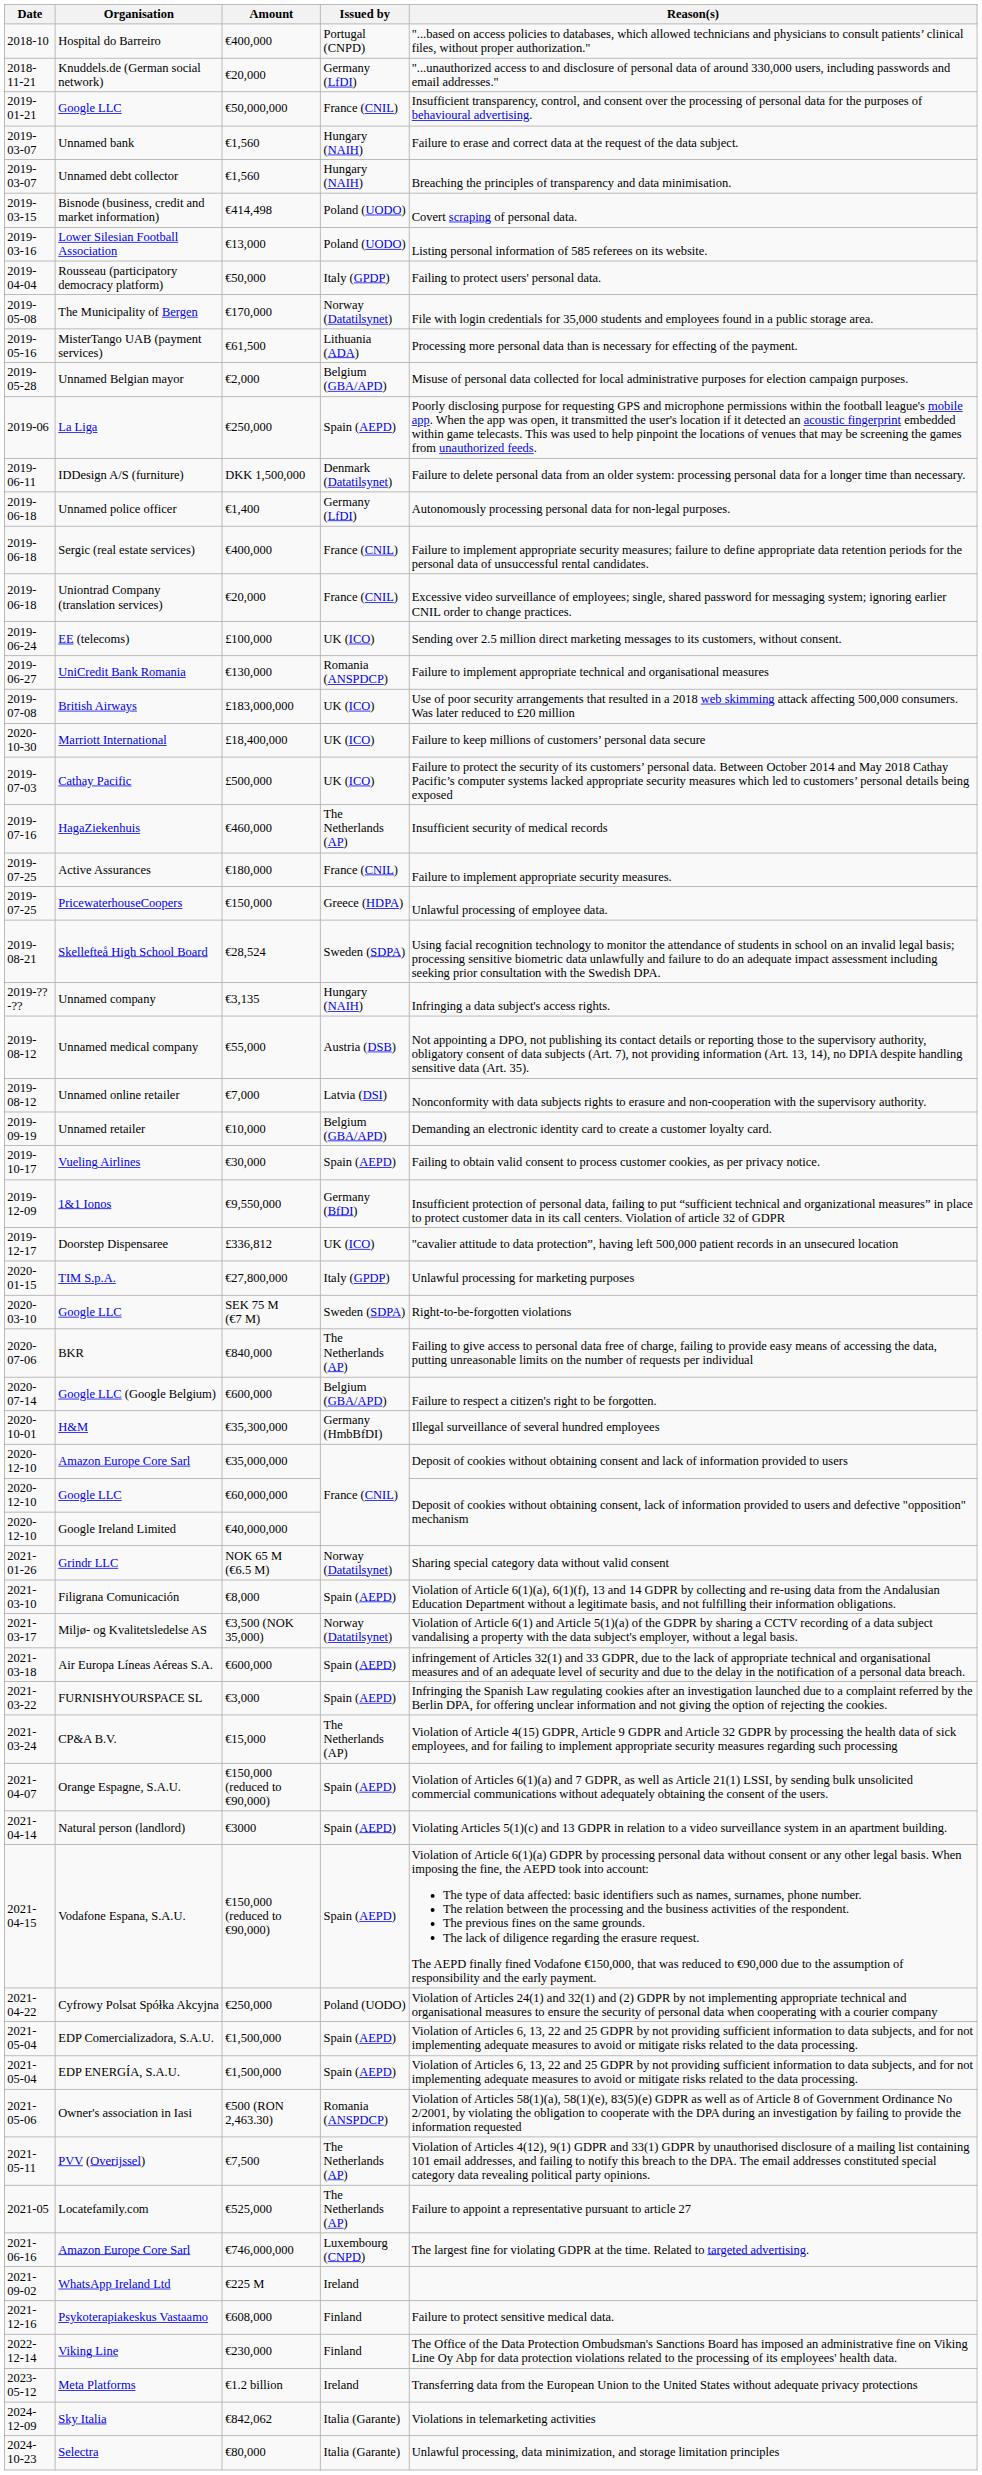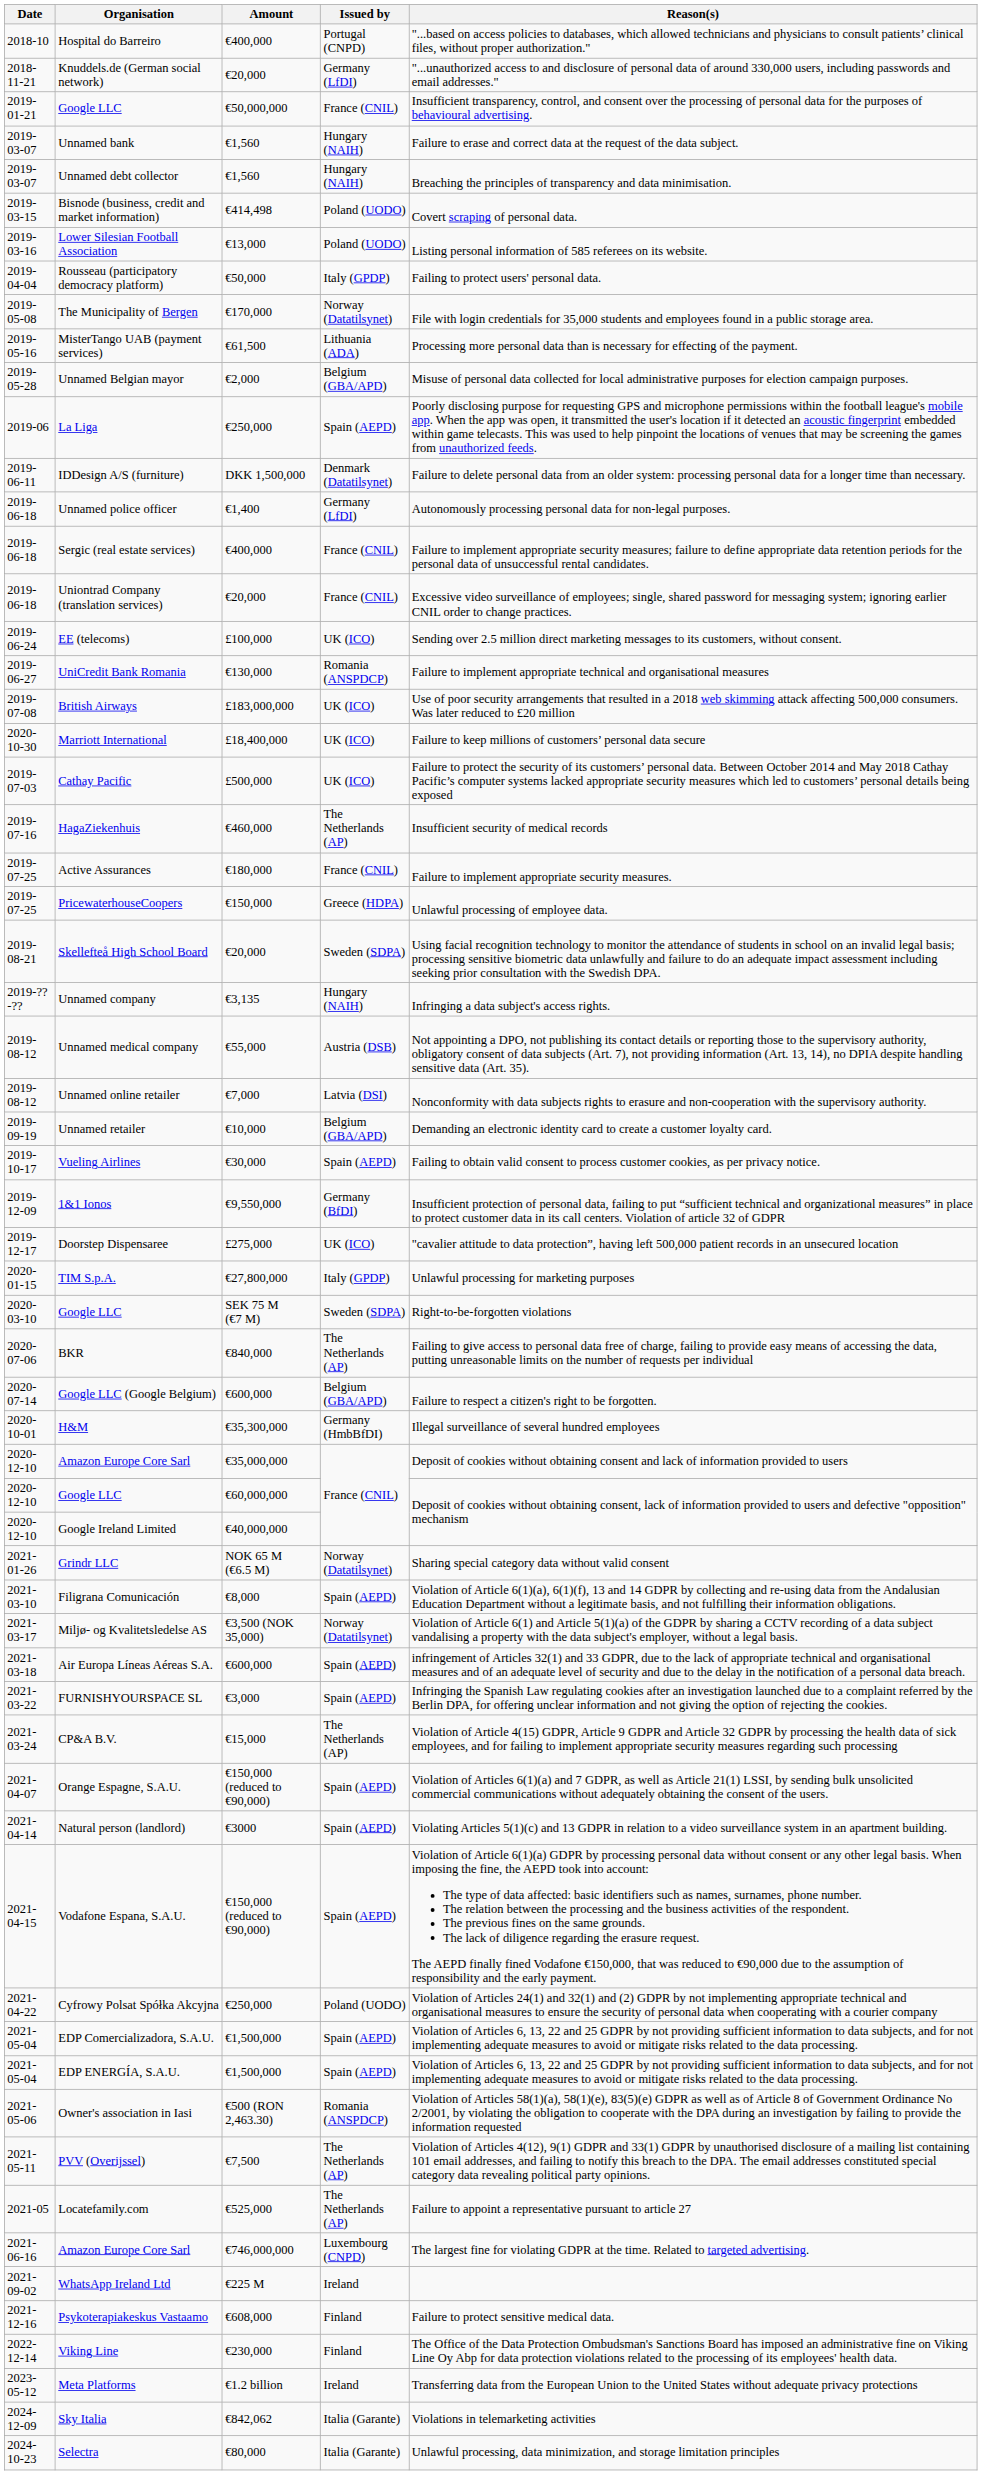(245, 951) €28,524 -> (245, 951) €20,000
(249, 1244) £336,812 -> (249, 1244) £275,000
